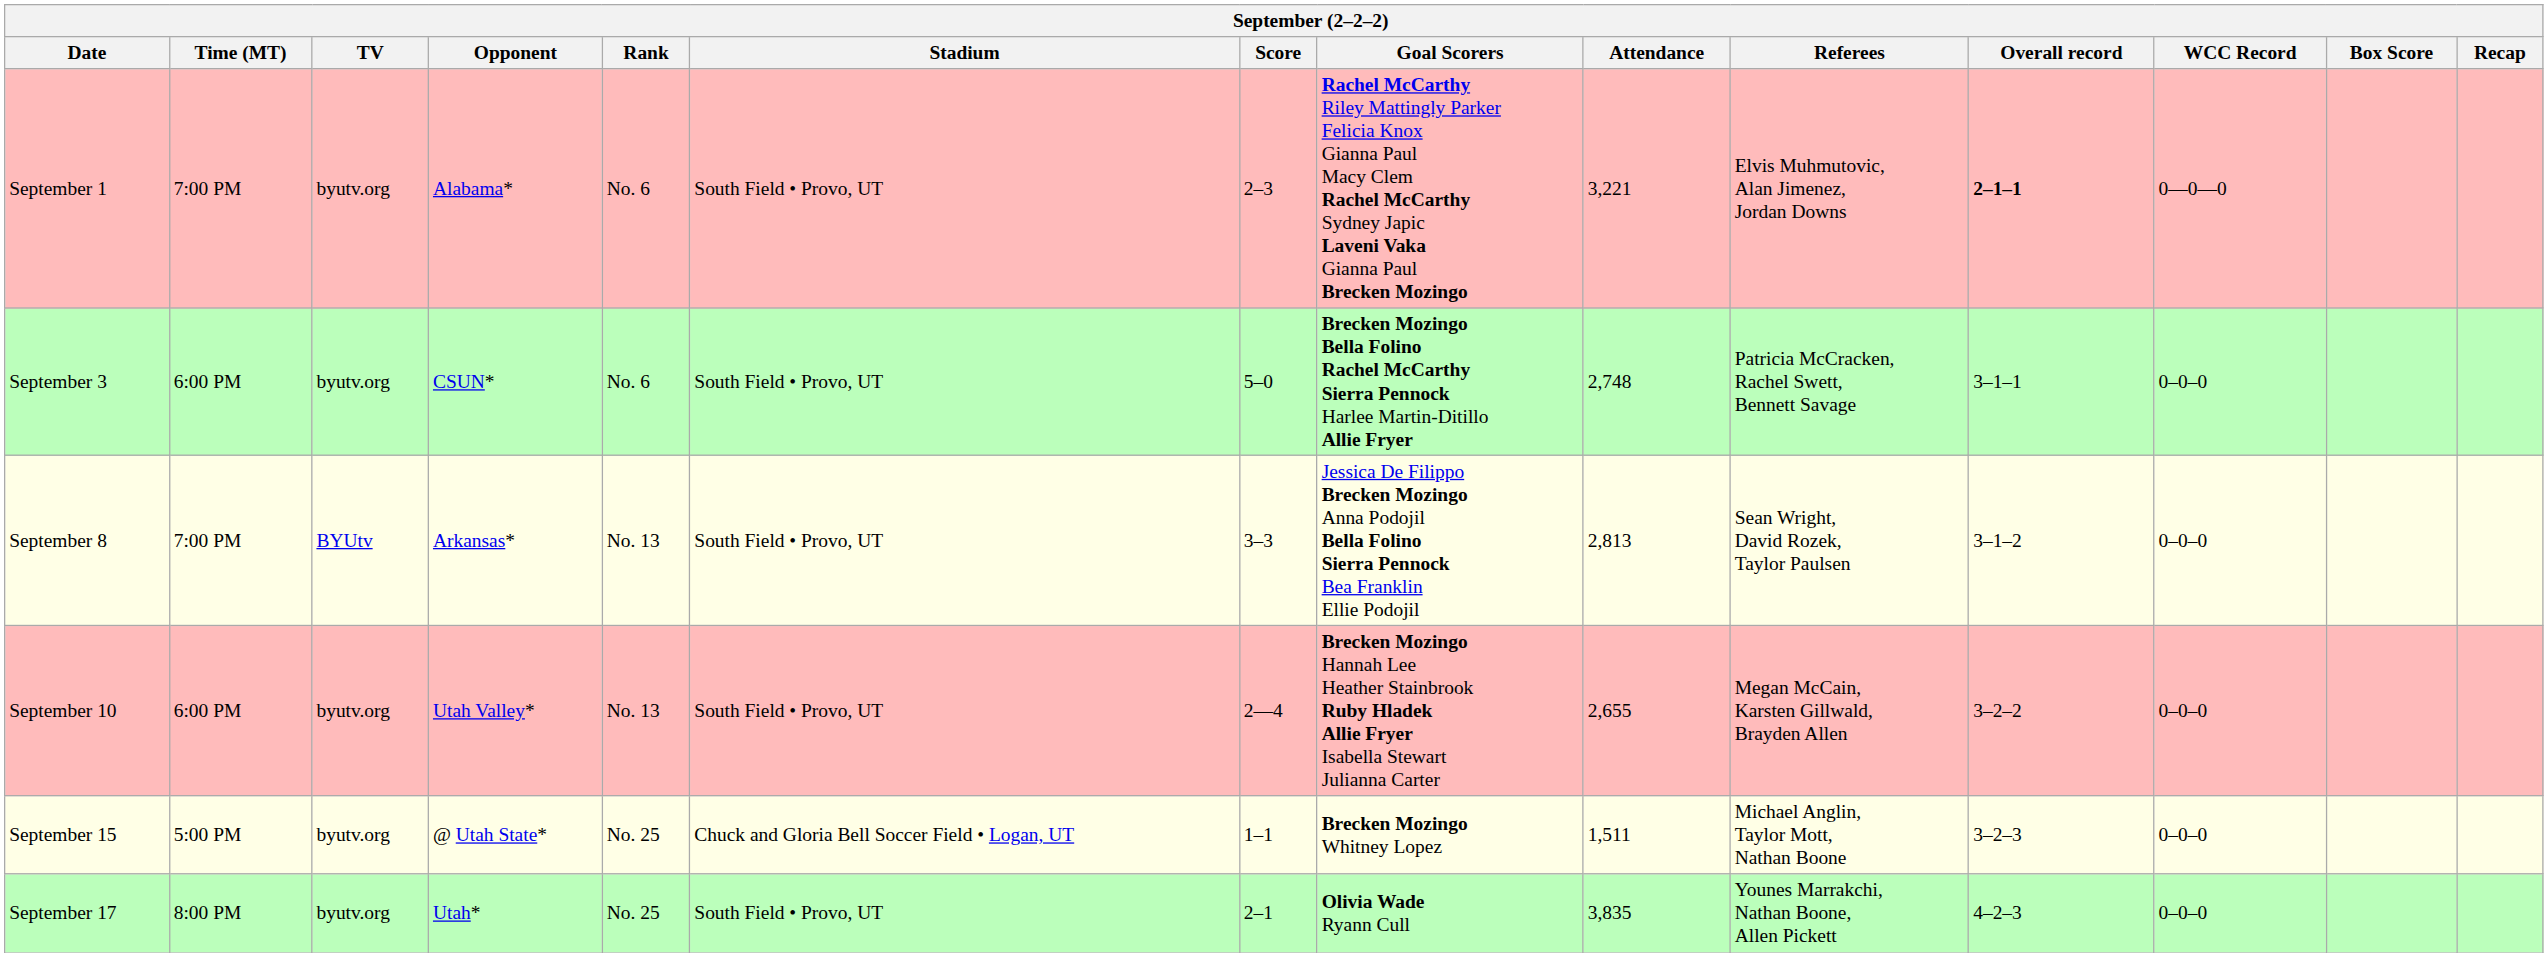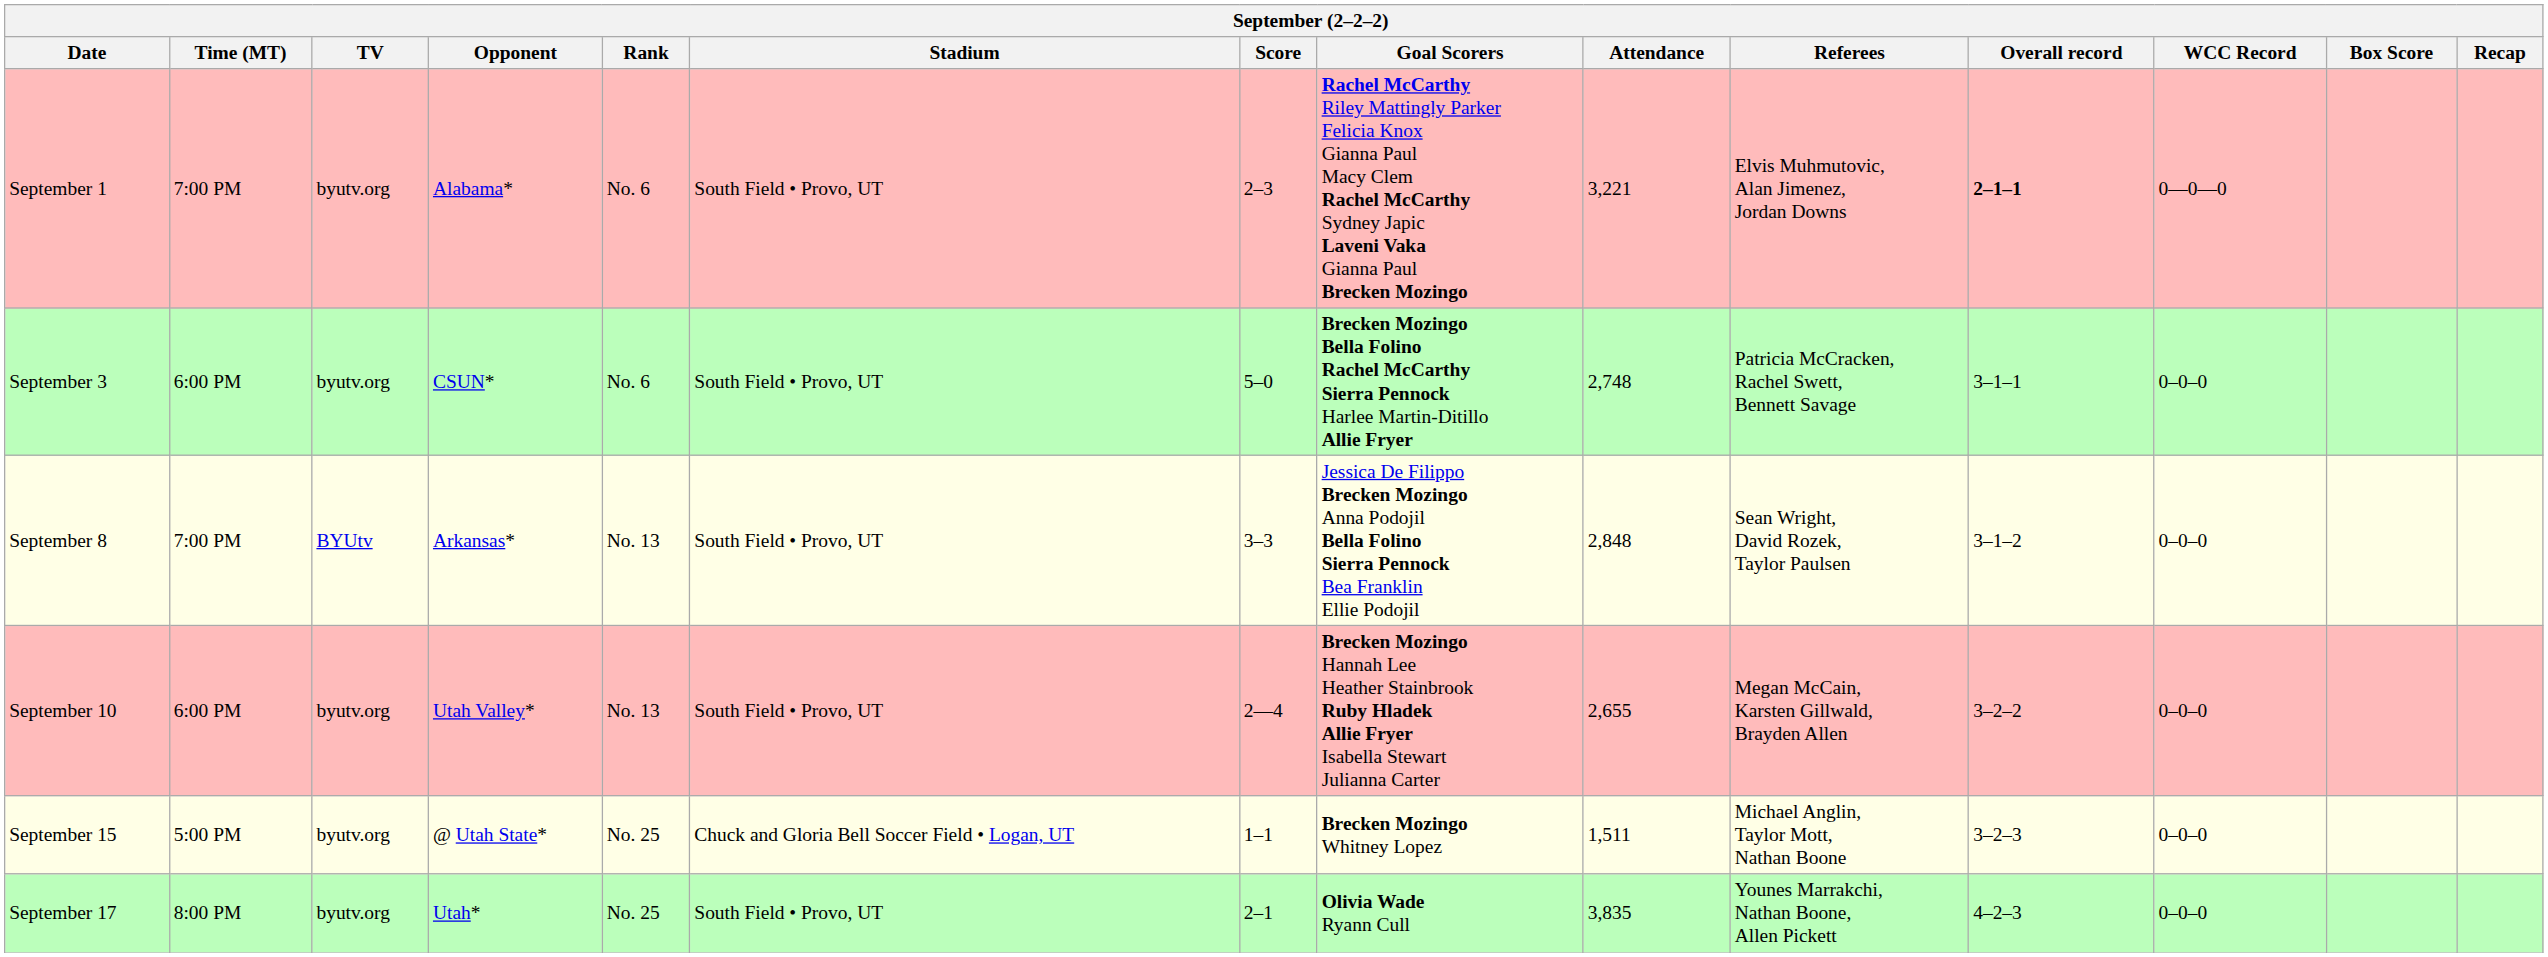(1610, 540) 2,813 -> (1610, 540) 2,848
